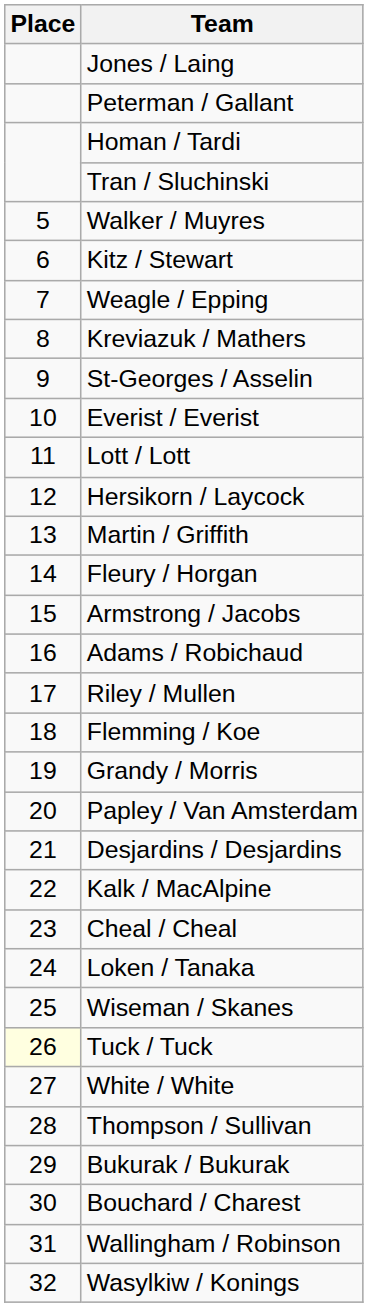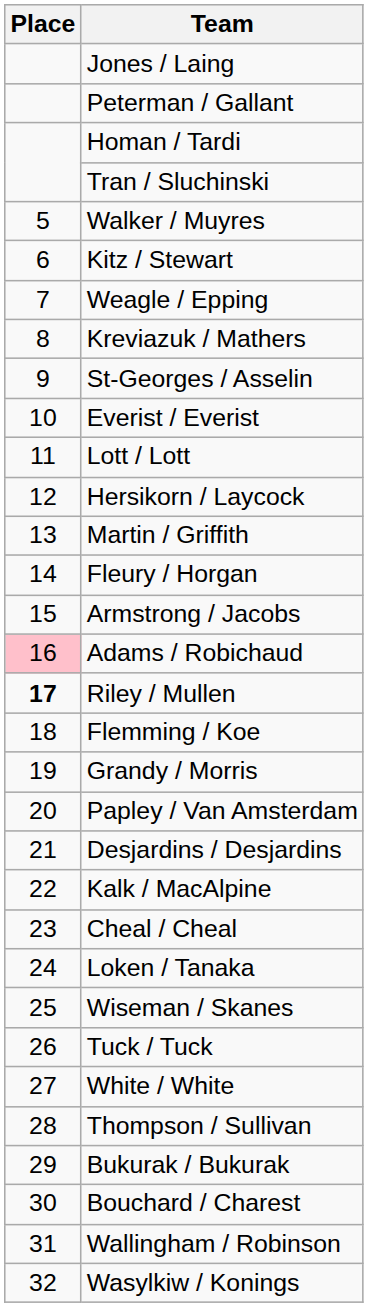(43, 653) no background -> (43, 653) pink background
(43, 692) normal -> (43, 692) bold
(43, 1046) lightyellow background -> (43, 1046) no background
